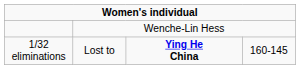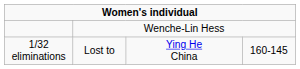(184, 50) bold -> (184, 50) normal
